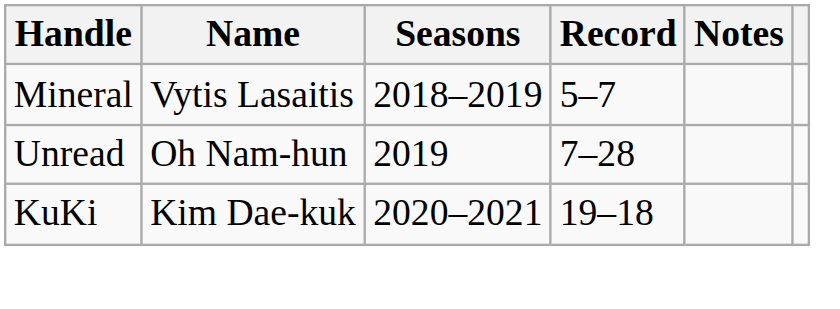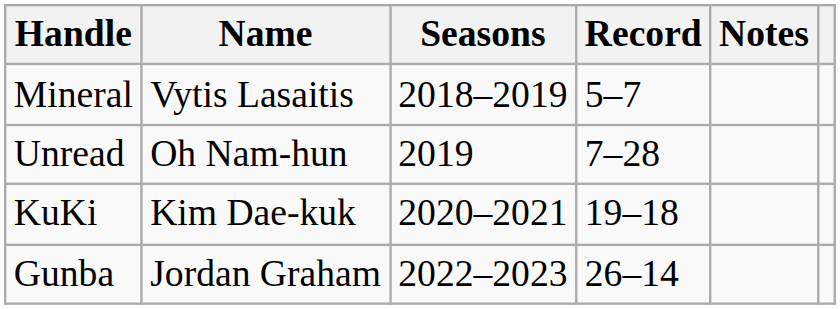+ row: (64, 272)
